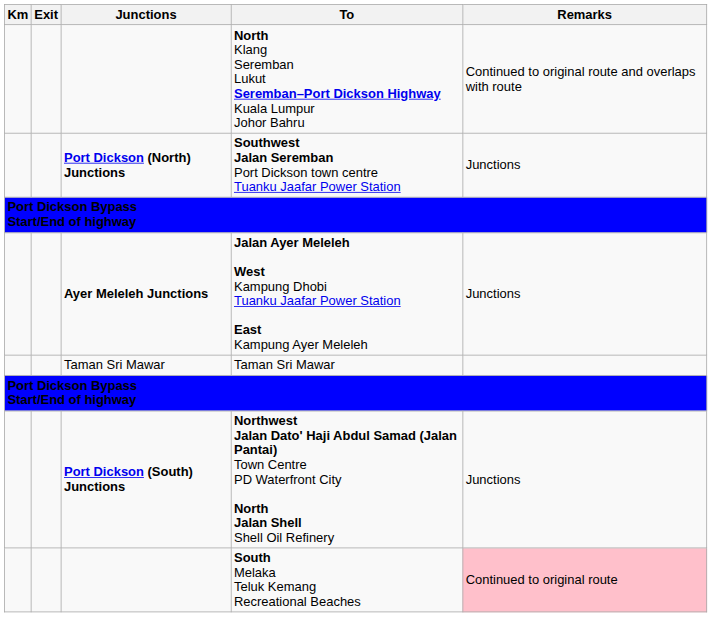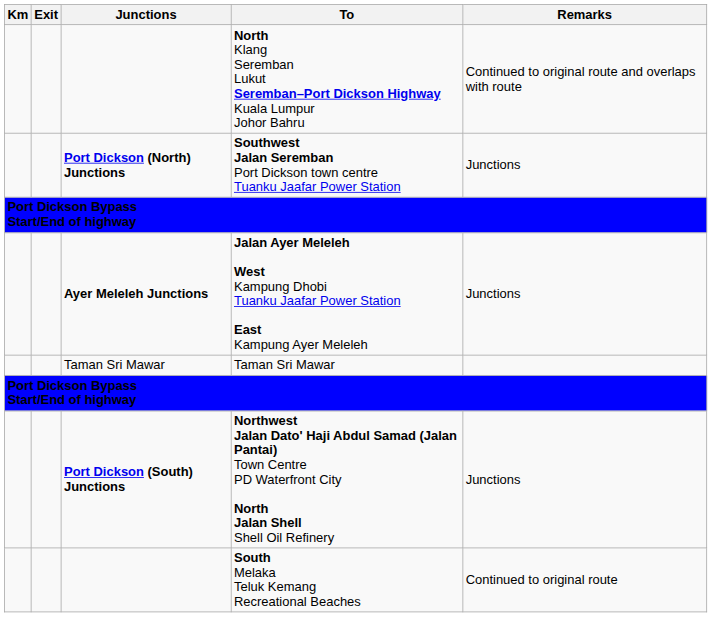(542, 580) pink background -> (542, 580) no background
